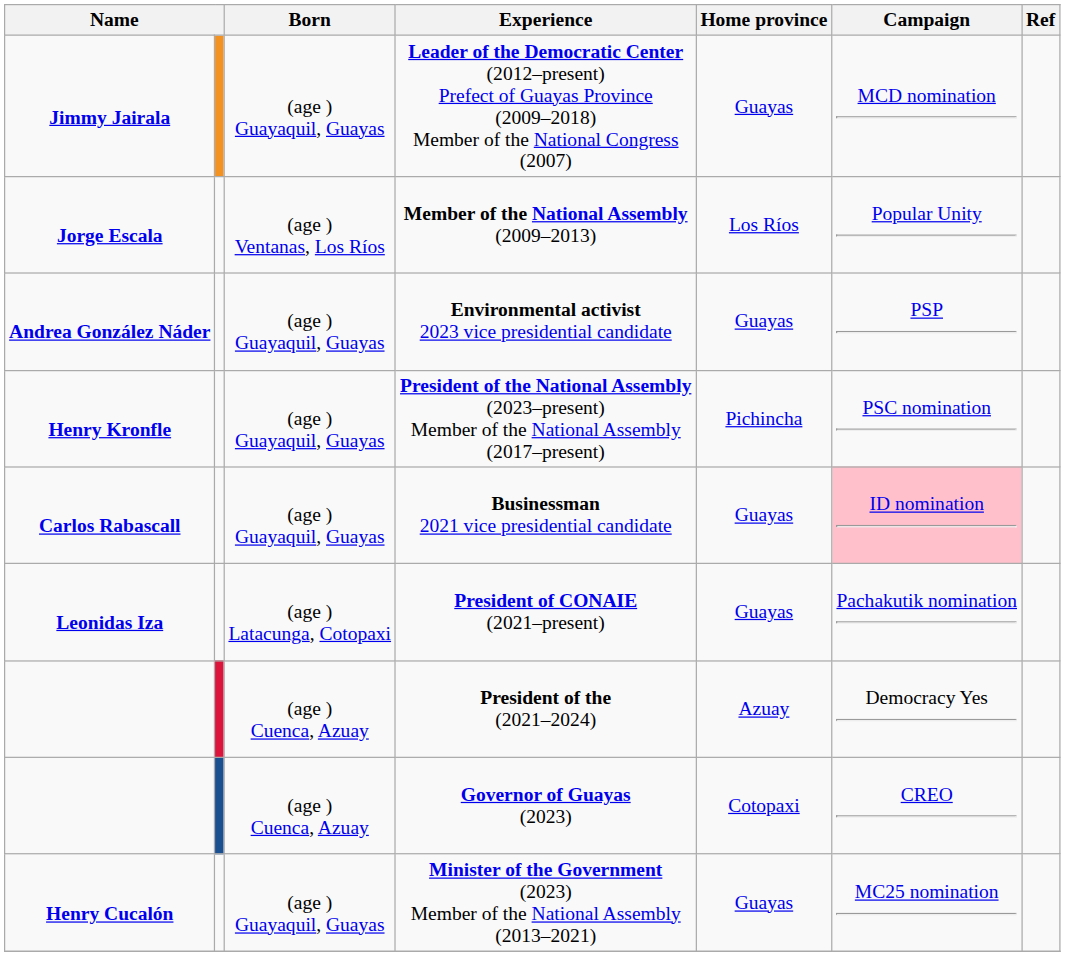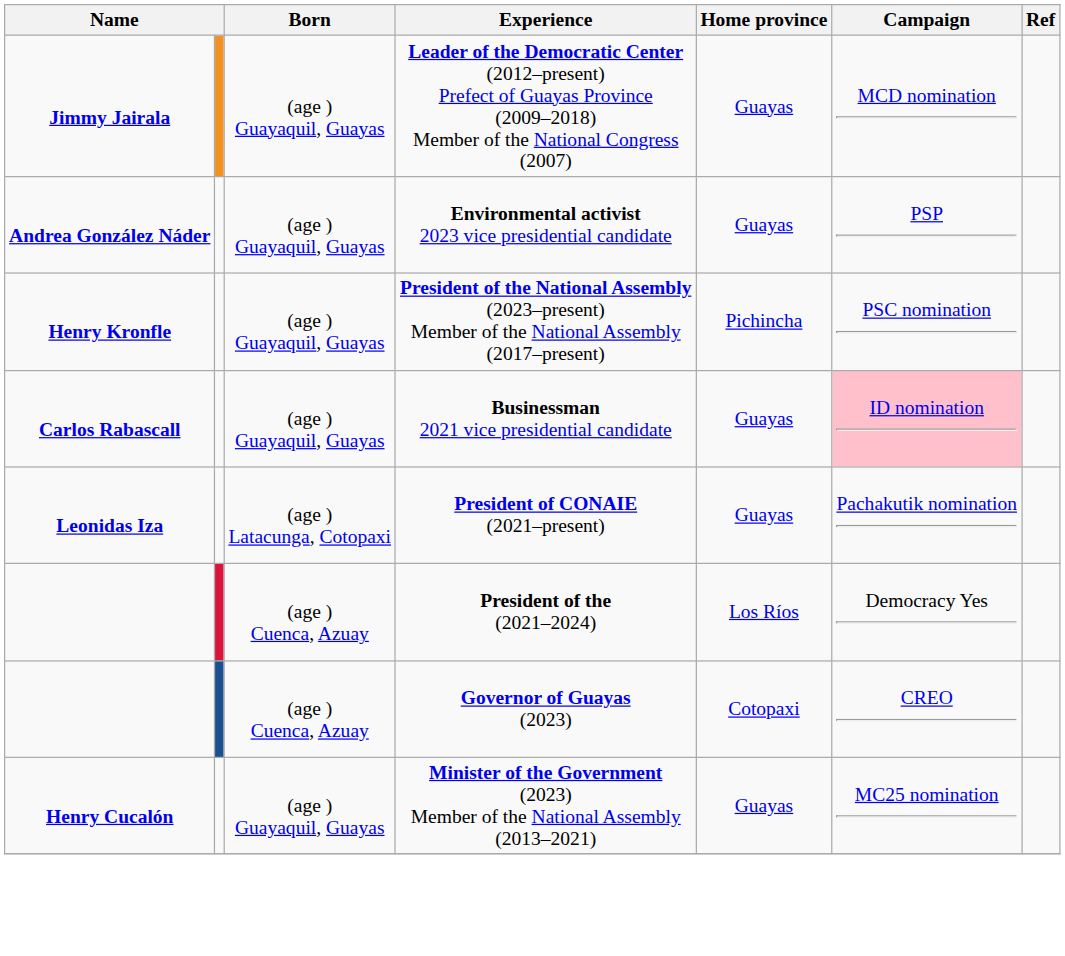- row: (546, 224)
(764, 708) Azuay -> (764, 611) Los Ríos
